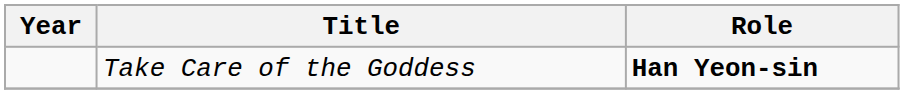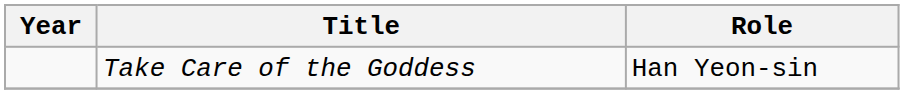(725, 68) bold -> (725, 68) normal
